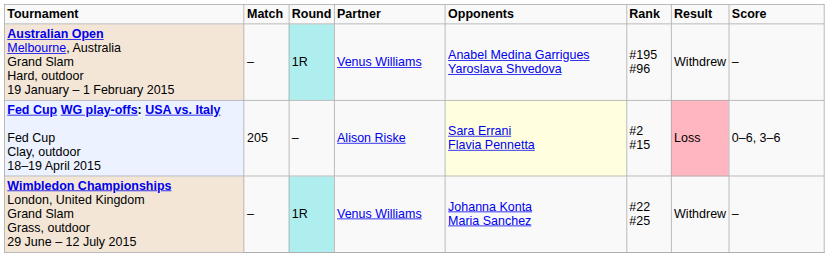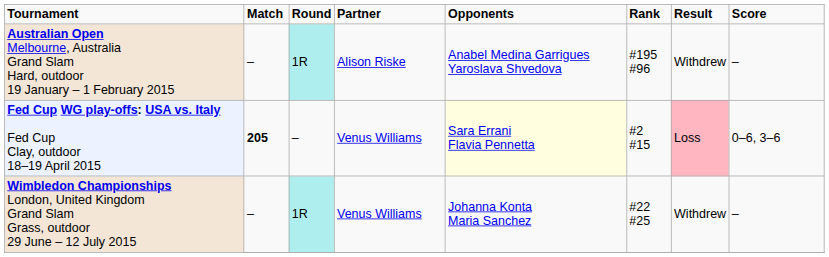(379, 62) Venus Williams -> (371, 62) Alison Riske
(257, 138) normal -> (257, 138) bold
(371, 138) Alison Riske -> (379, 138) Venus Williams
